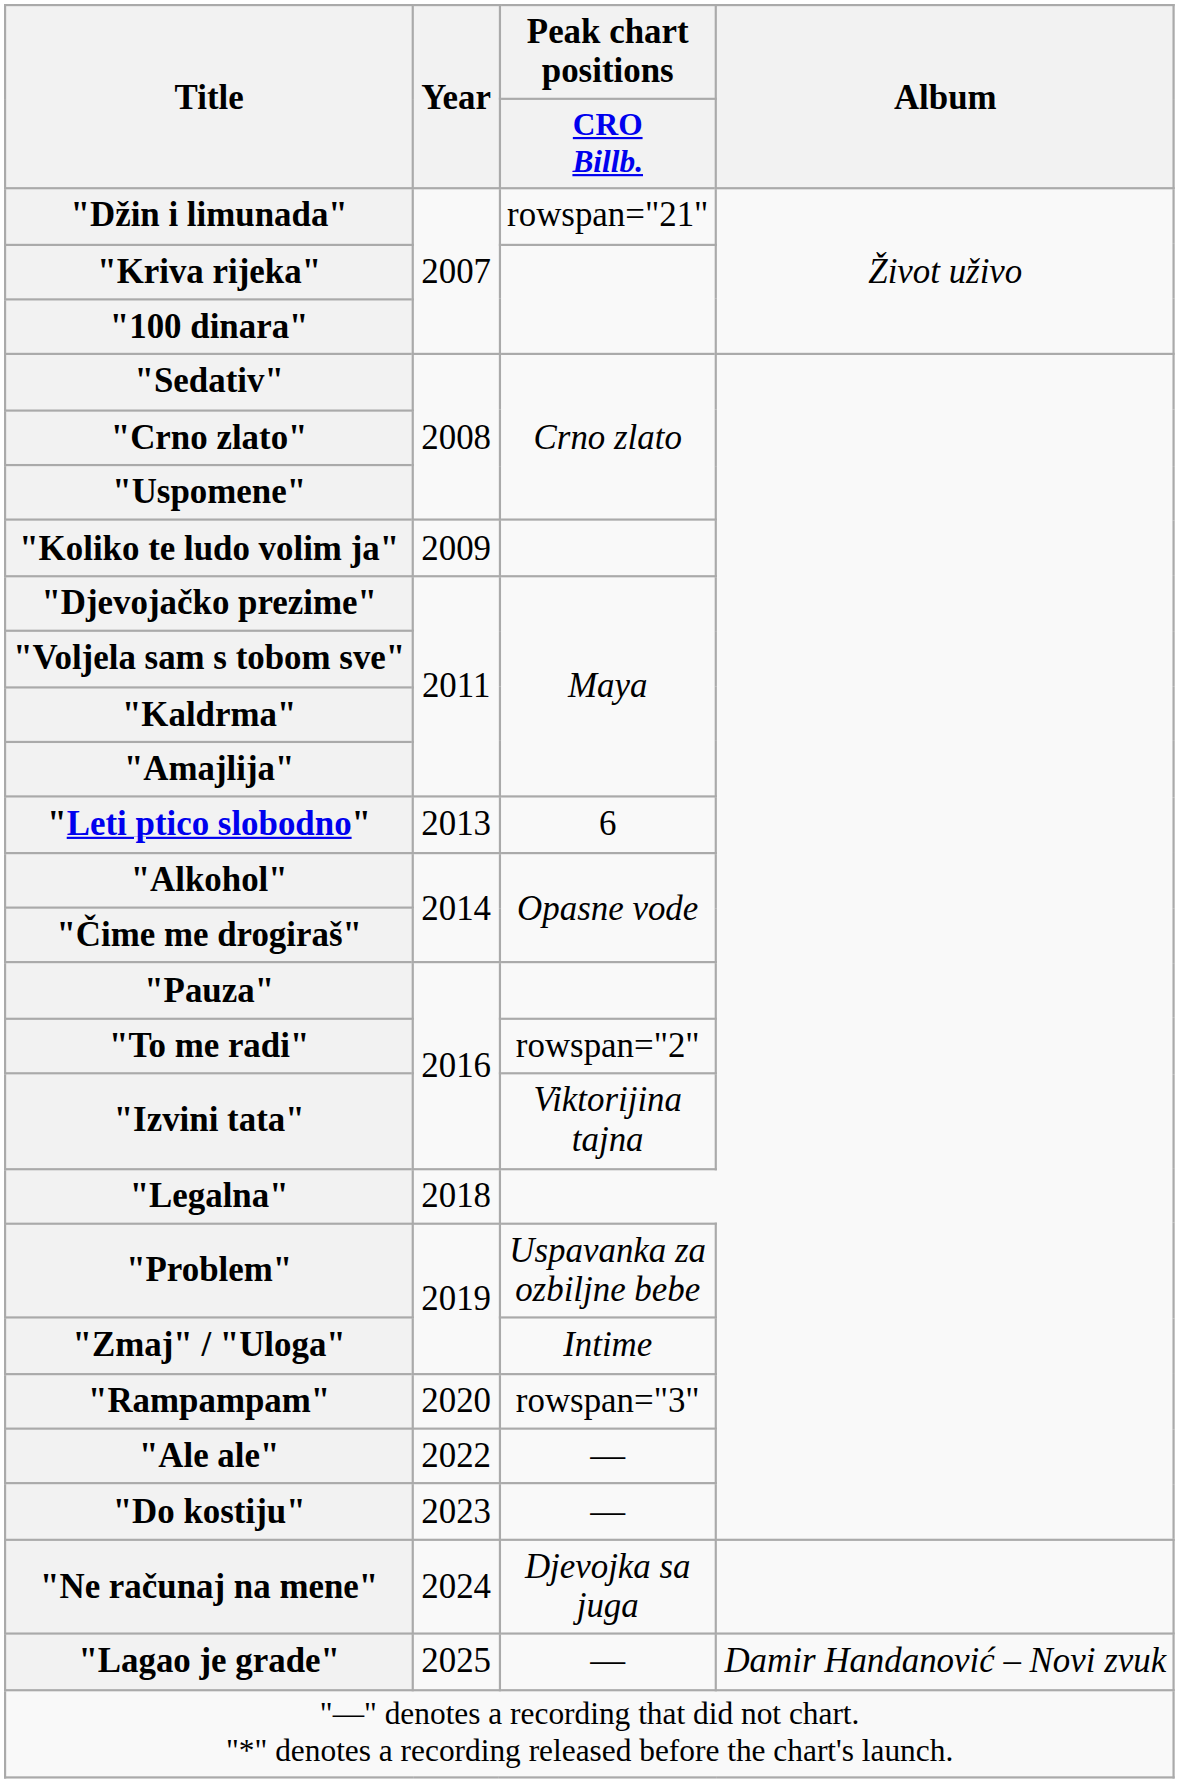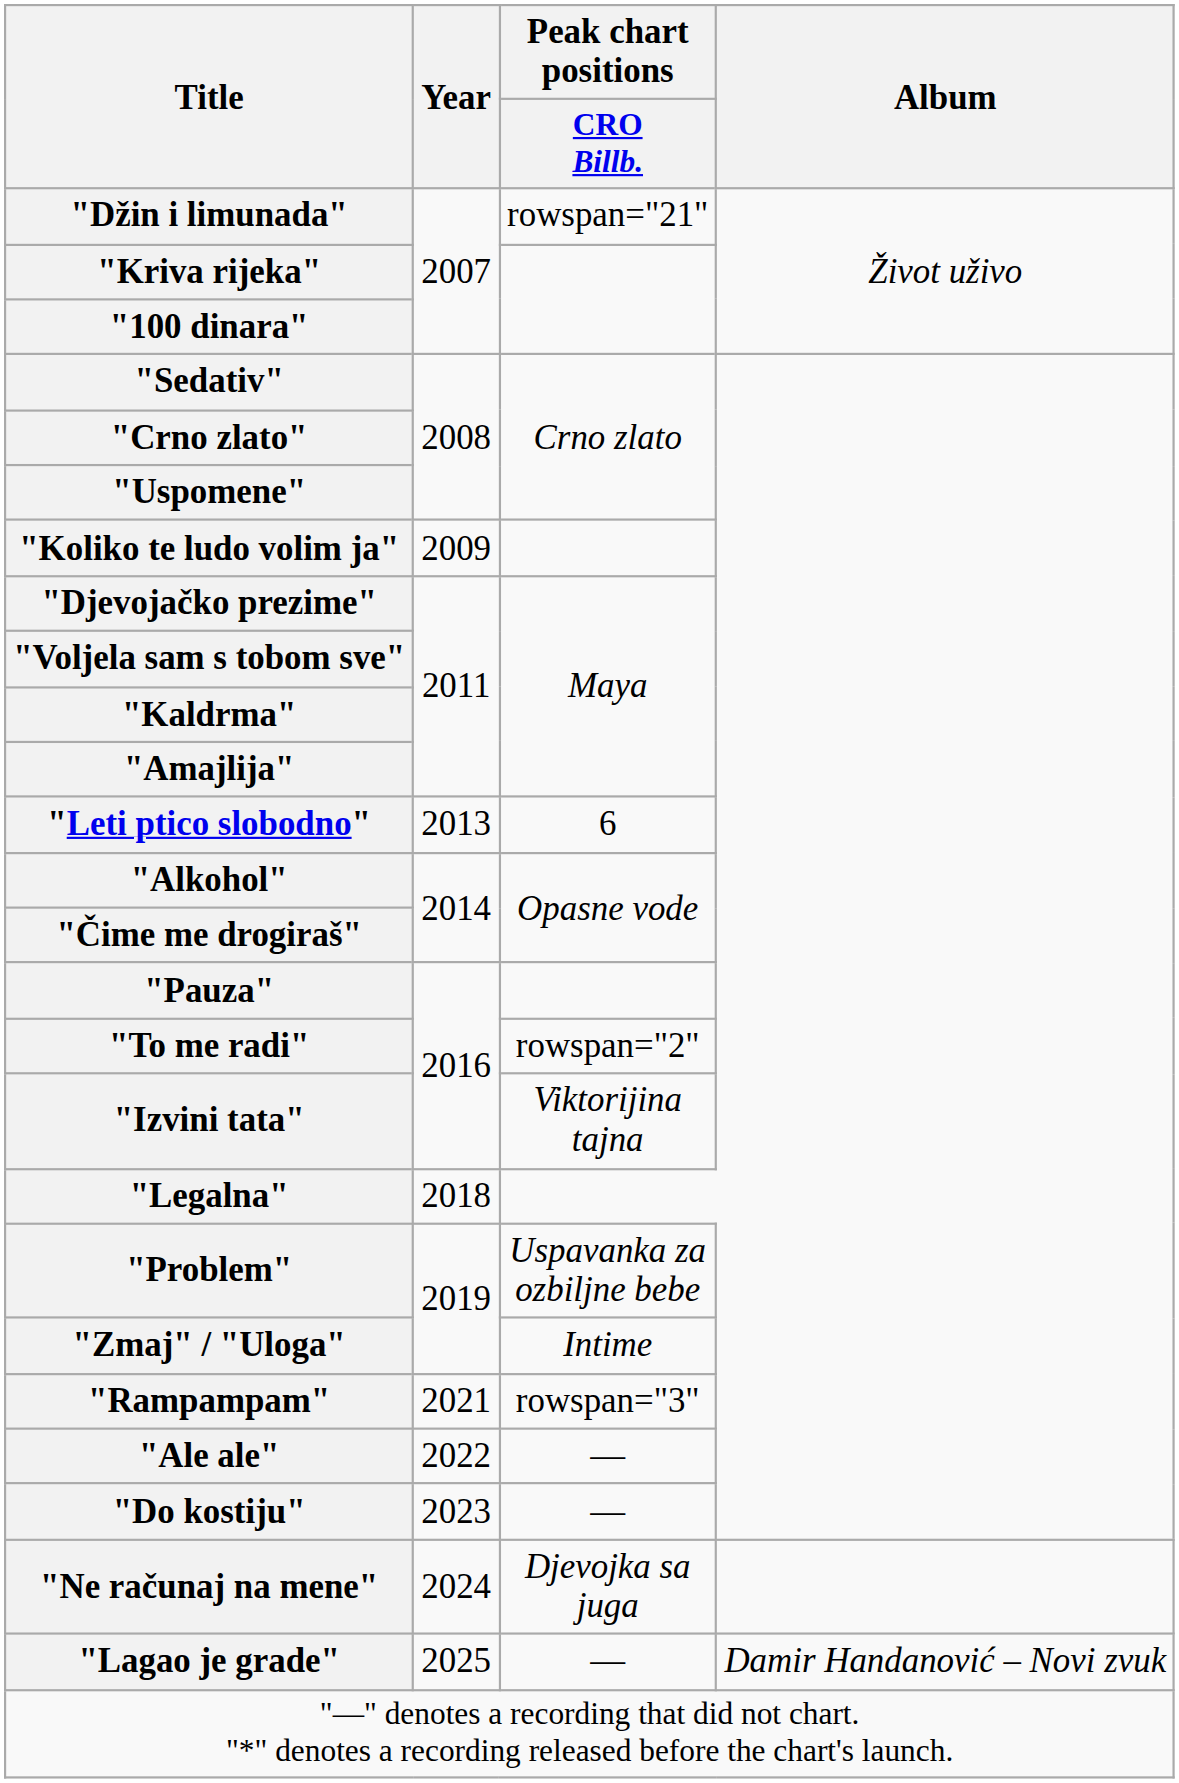(456, 1400) 2020 -> (456, 1400) 2021
